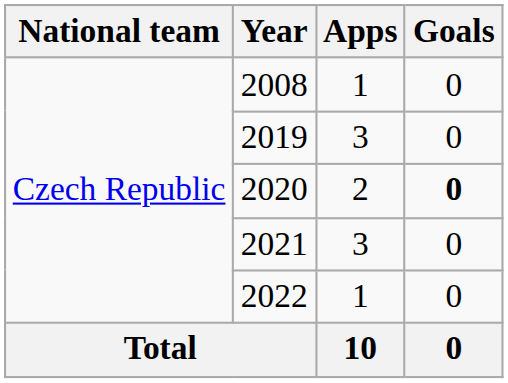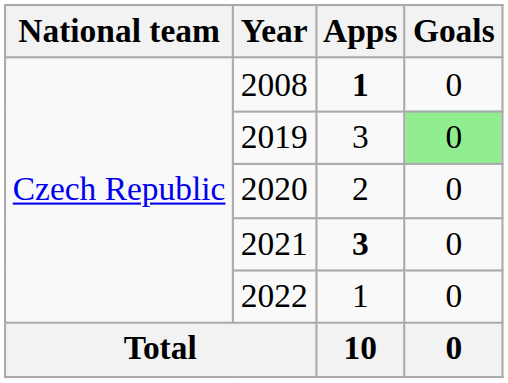(360, 84) normal -> (360, 84) bold
(454, 137) no background -> (454, 137) lightgreen background
(454, 190) bold -> (454, 190) normal
(360, 243) normal -> (360, 243) bold
